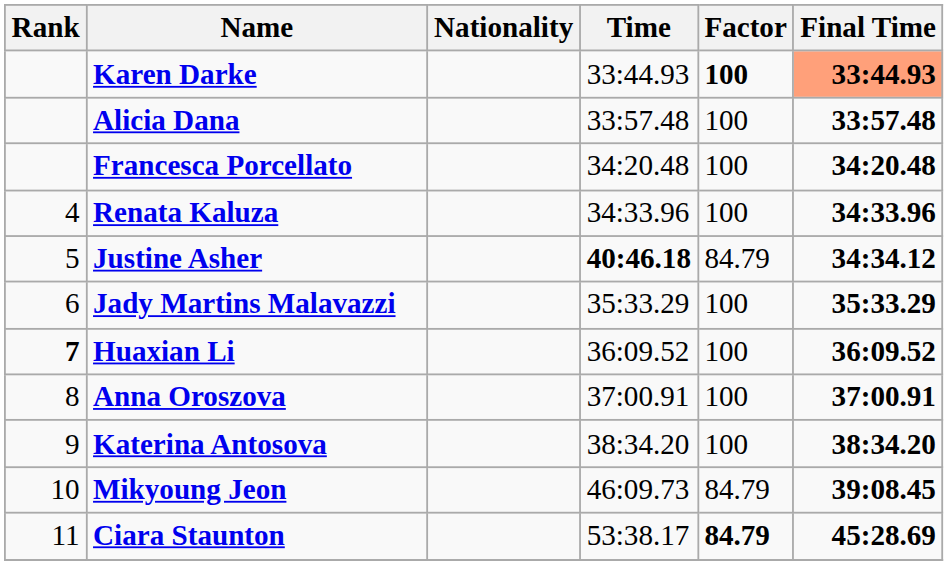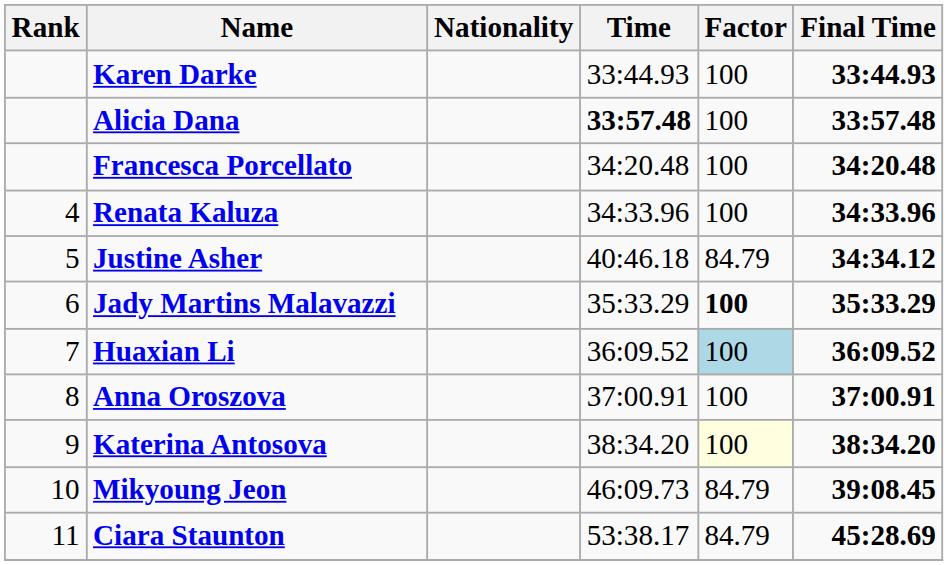(726, 73) bold -> (726, 73) normal
(884, 73) lightsalmon background -> (884, 73) no background
(638, 119) normal -> (639, 119) bold
(639, 258) bold -> (638, 258) normal
(726, 304) normal -> (726, 304) bold
(72, 350) bold -> (72, 350) normal
(726, 350) no background -> (726, 350) lightblue background
(726, 443) no background -> (726, 443) lightyellow background
(737, 535) bold -> (737, 535) normal
